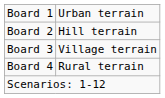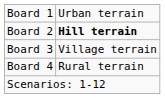(98, 31) normal -> (98, 31) bold
